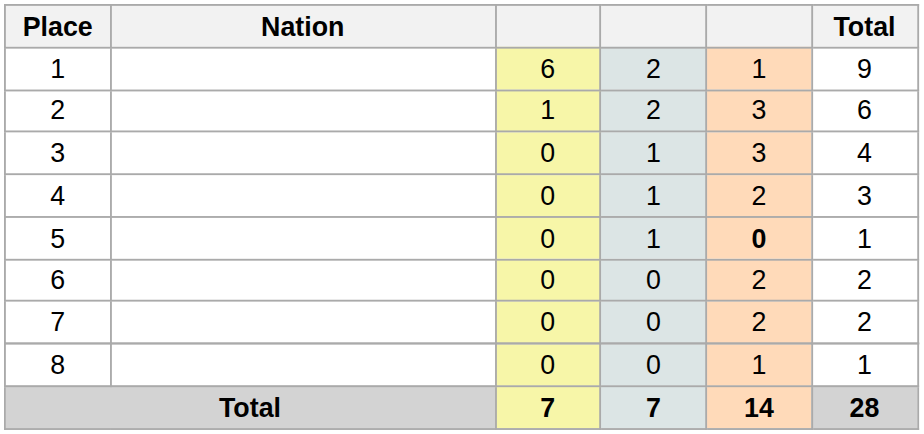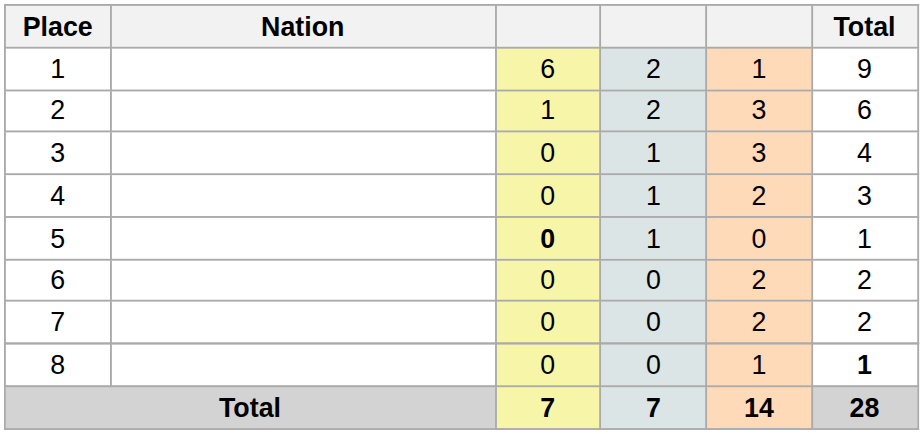(548, 238) normal -> (548, 238) bold
(759, 238) bold -> (759, 238) normal
(864, 365) normal -> (864, 365) bold
